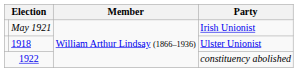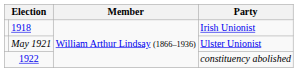(31, 28) May 1921 -> (21, 28) 1918
(21, 43) 1918 -> (31, 43) May 1921
